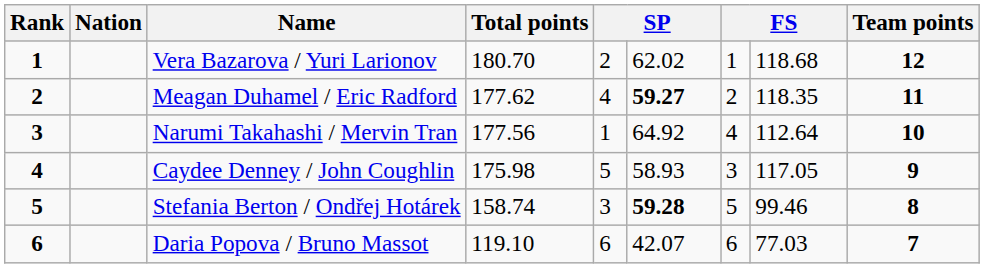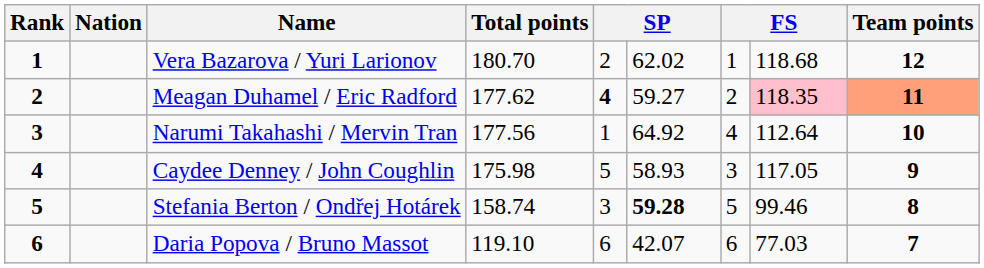(605, 96) normal -> (605, 96) bold
(658, 96) bold -> (658, 96) normal
(787, 96) no background -> (787, 96) pink background
(913, 96) no background -> (913, 96) lightsalmon background
